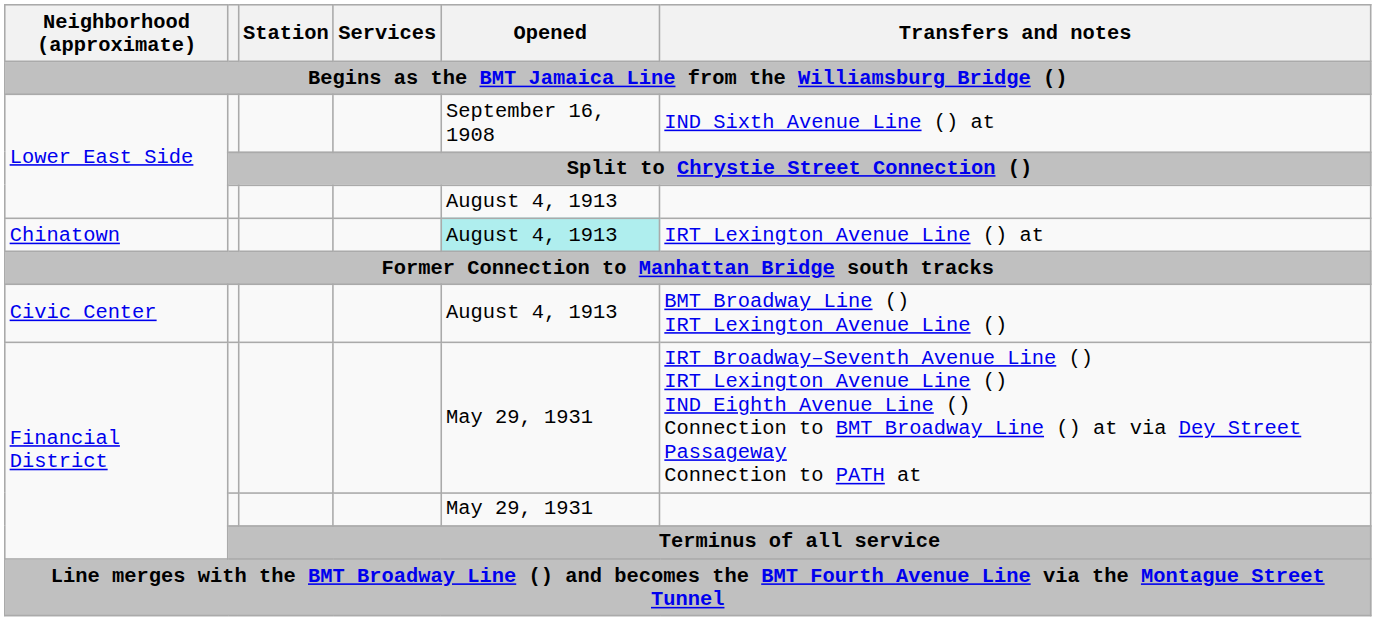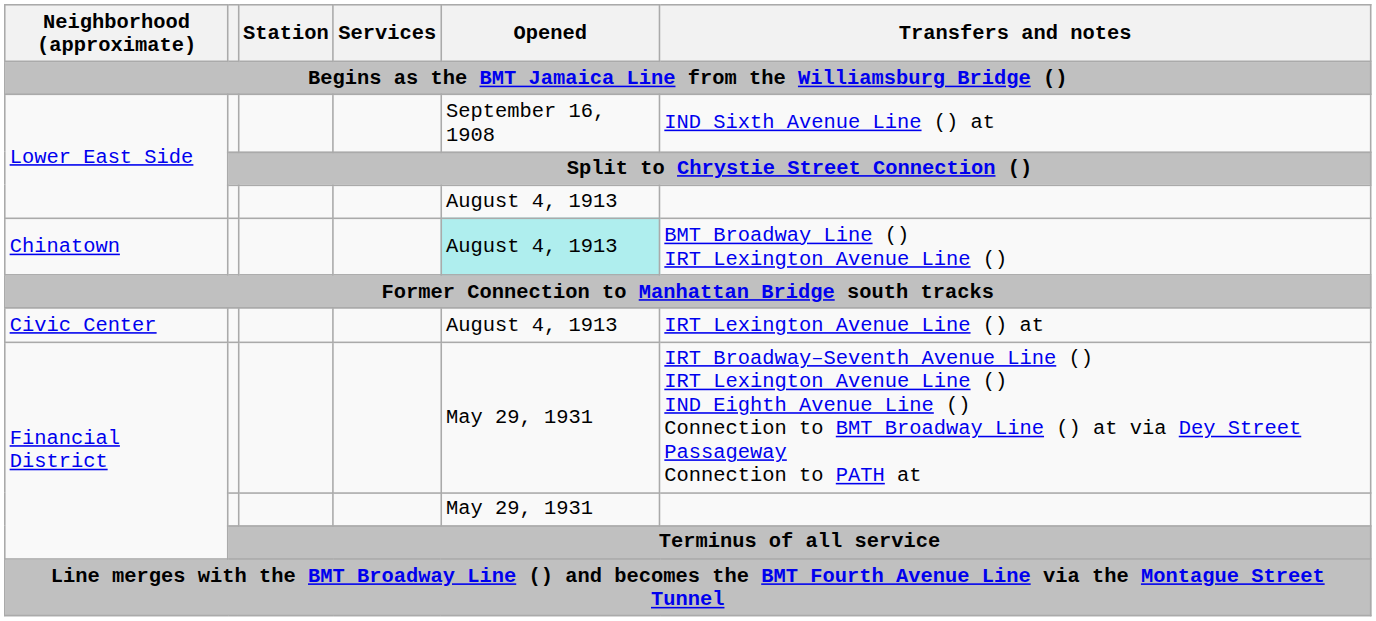(854, 235) IRT Lexington Avenue Line () at -> (836, 247) BMT Broadway Line () IRT Lexington Avenue Line ()
(836, 313) BMT Broadway Line () IRT Lexington Avenue Line () -> (854, 325) IRT Lexington Avenue Line () at
